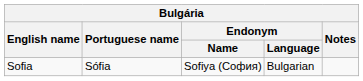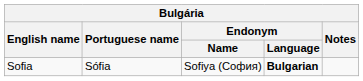(290, 66) normal -> (293, 66) bold
